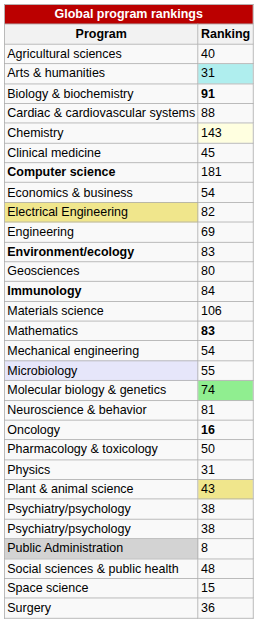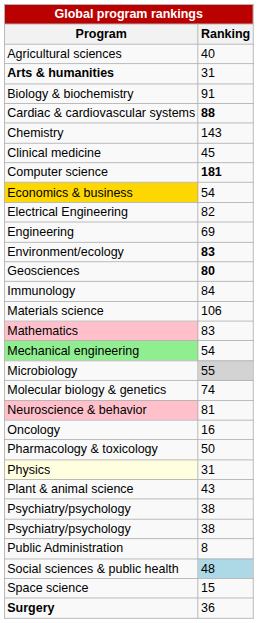(56, 73) normal -> (61, 73) bold
(208, 73) paleturquoise background -> (208, 73) no background
(208, 93) bold -> (208, 93) normal
(208, 113) normal -> (208, 113) bold
(211, 133) lightyellow background -> (211, 133) no background
(61, 172) bold -> (58, 172) normal
(211, 172) normal -> (211, 172) bold
(70, 192) no background -> (70, 192) gold background
(68, 212) khaki background -> (68, 212) no background
(71, 251) bold -> (66, 251) normal
(208, 251) normal -> (208, 251) bold
(208, 271) normal -> (208, 271) bold
(44, 291) bold -> (41, 291) normal
(43, 331) no background -> (43, 331) pink background
(208, 331) bold -> (208, 331) normal
(73, 350) no background -> (73, 350) lightgreen background
(42, 370) lavender background -> (42, 370) no background
(208, 370) no background -> (208, 370) lightgrey background
(208, 390) lightgreen background -> (208, 390) no background
(77, 410) no background -> (77, 410) pink background
(208, 430) bold -> (208, 430) normal
(29, 469) no background -> (29, 469) lightyellow background
(208, 489) khaki background -> (208, 489) no background
(65, 548) lightgrey background -> (65, 548) no background
(208, 568) no background -> (208, 568) lightblue background
(29, 608) normal -> (31, 608) bold
